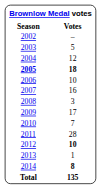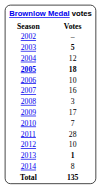(73, 48) normal -> (73, 48) bold
(73, 145) bold -> (73, 145) normal
(73, 156) normal -> (73, 156) bold
(73, 166) bold -> (73, 166) normal
